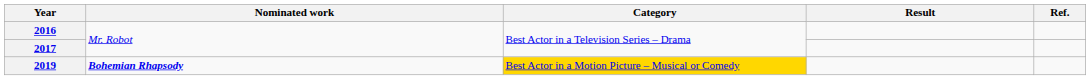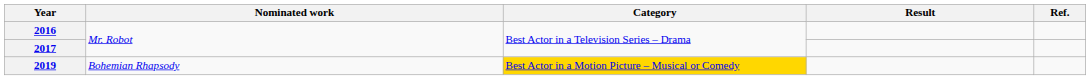(136, 65) bold -> (134, 65) normal
